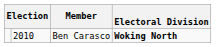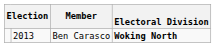(23, 36) 2010 -> (23, 36) 2013
